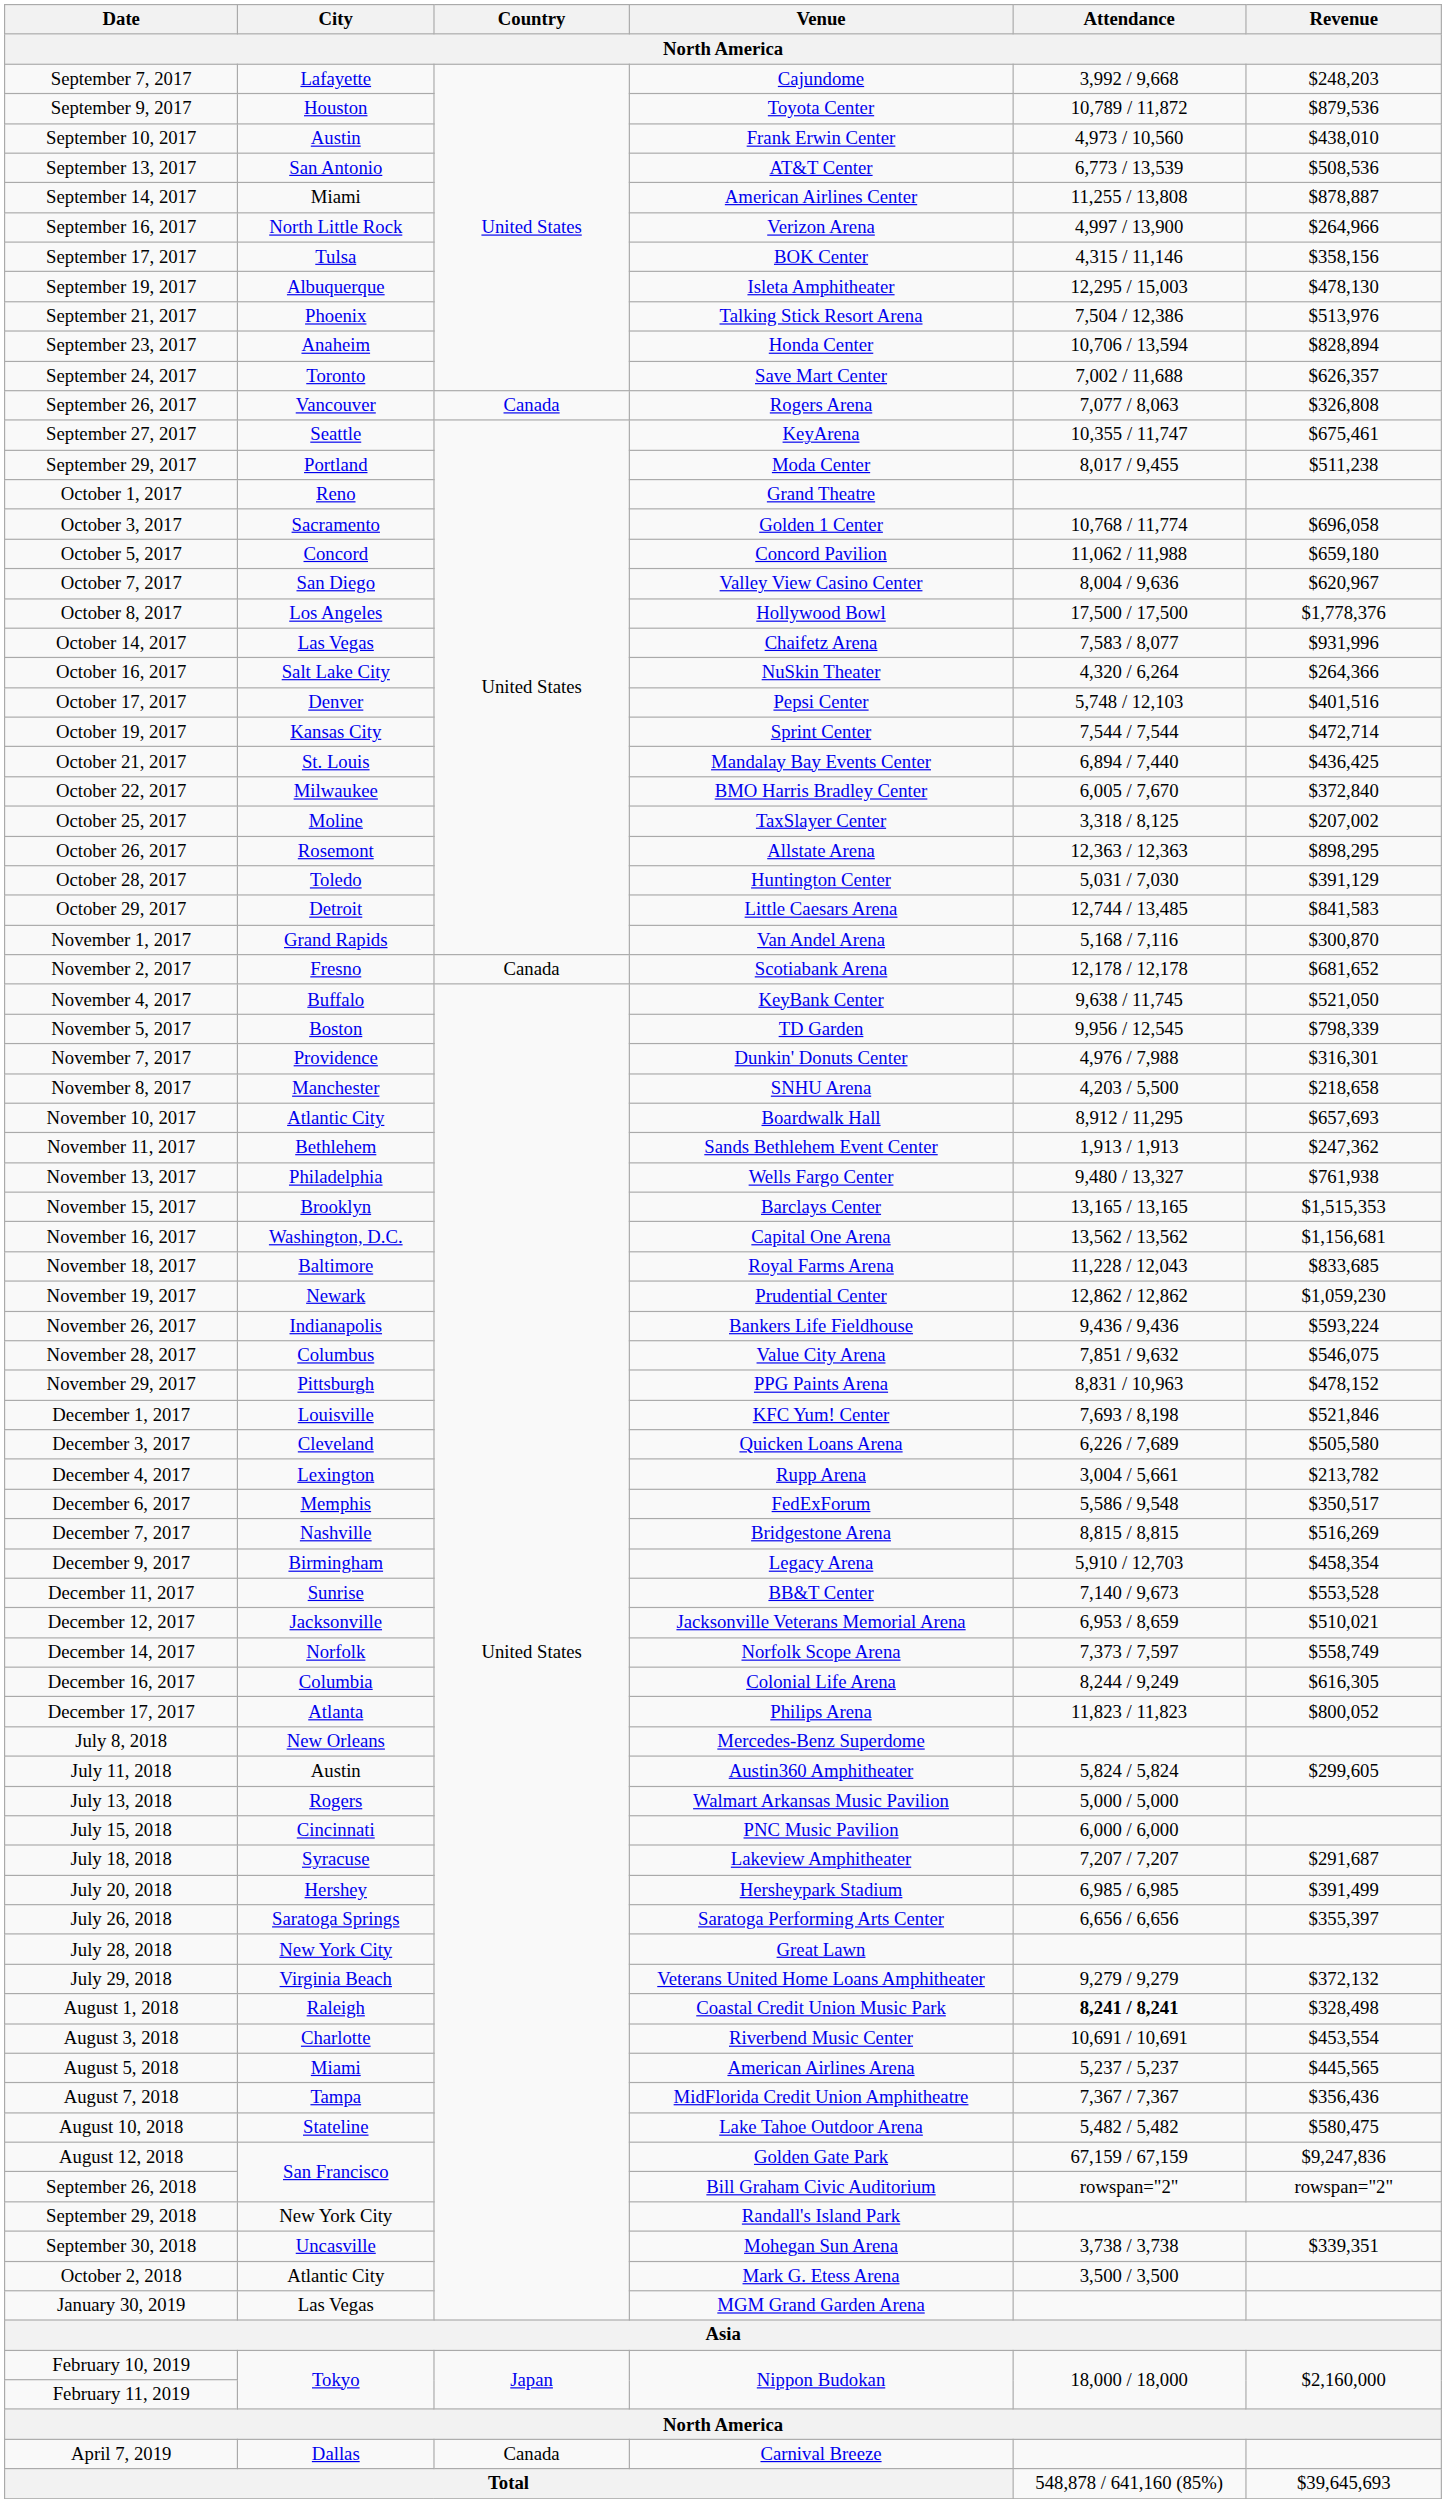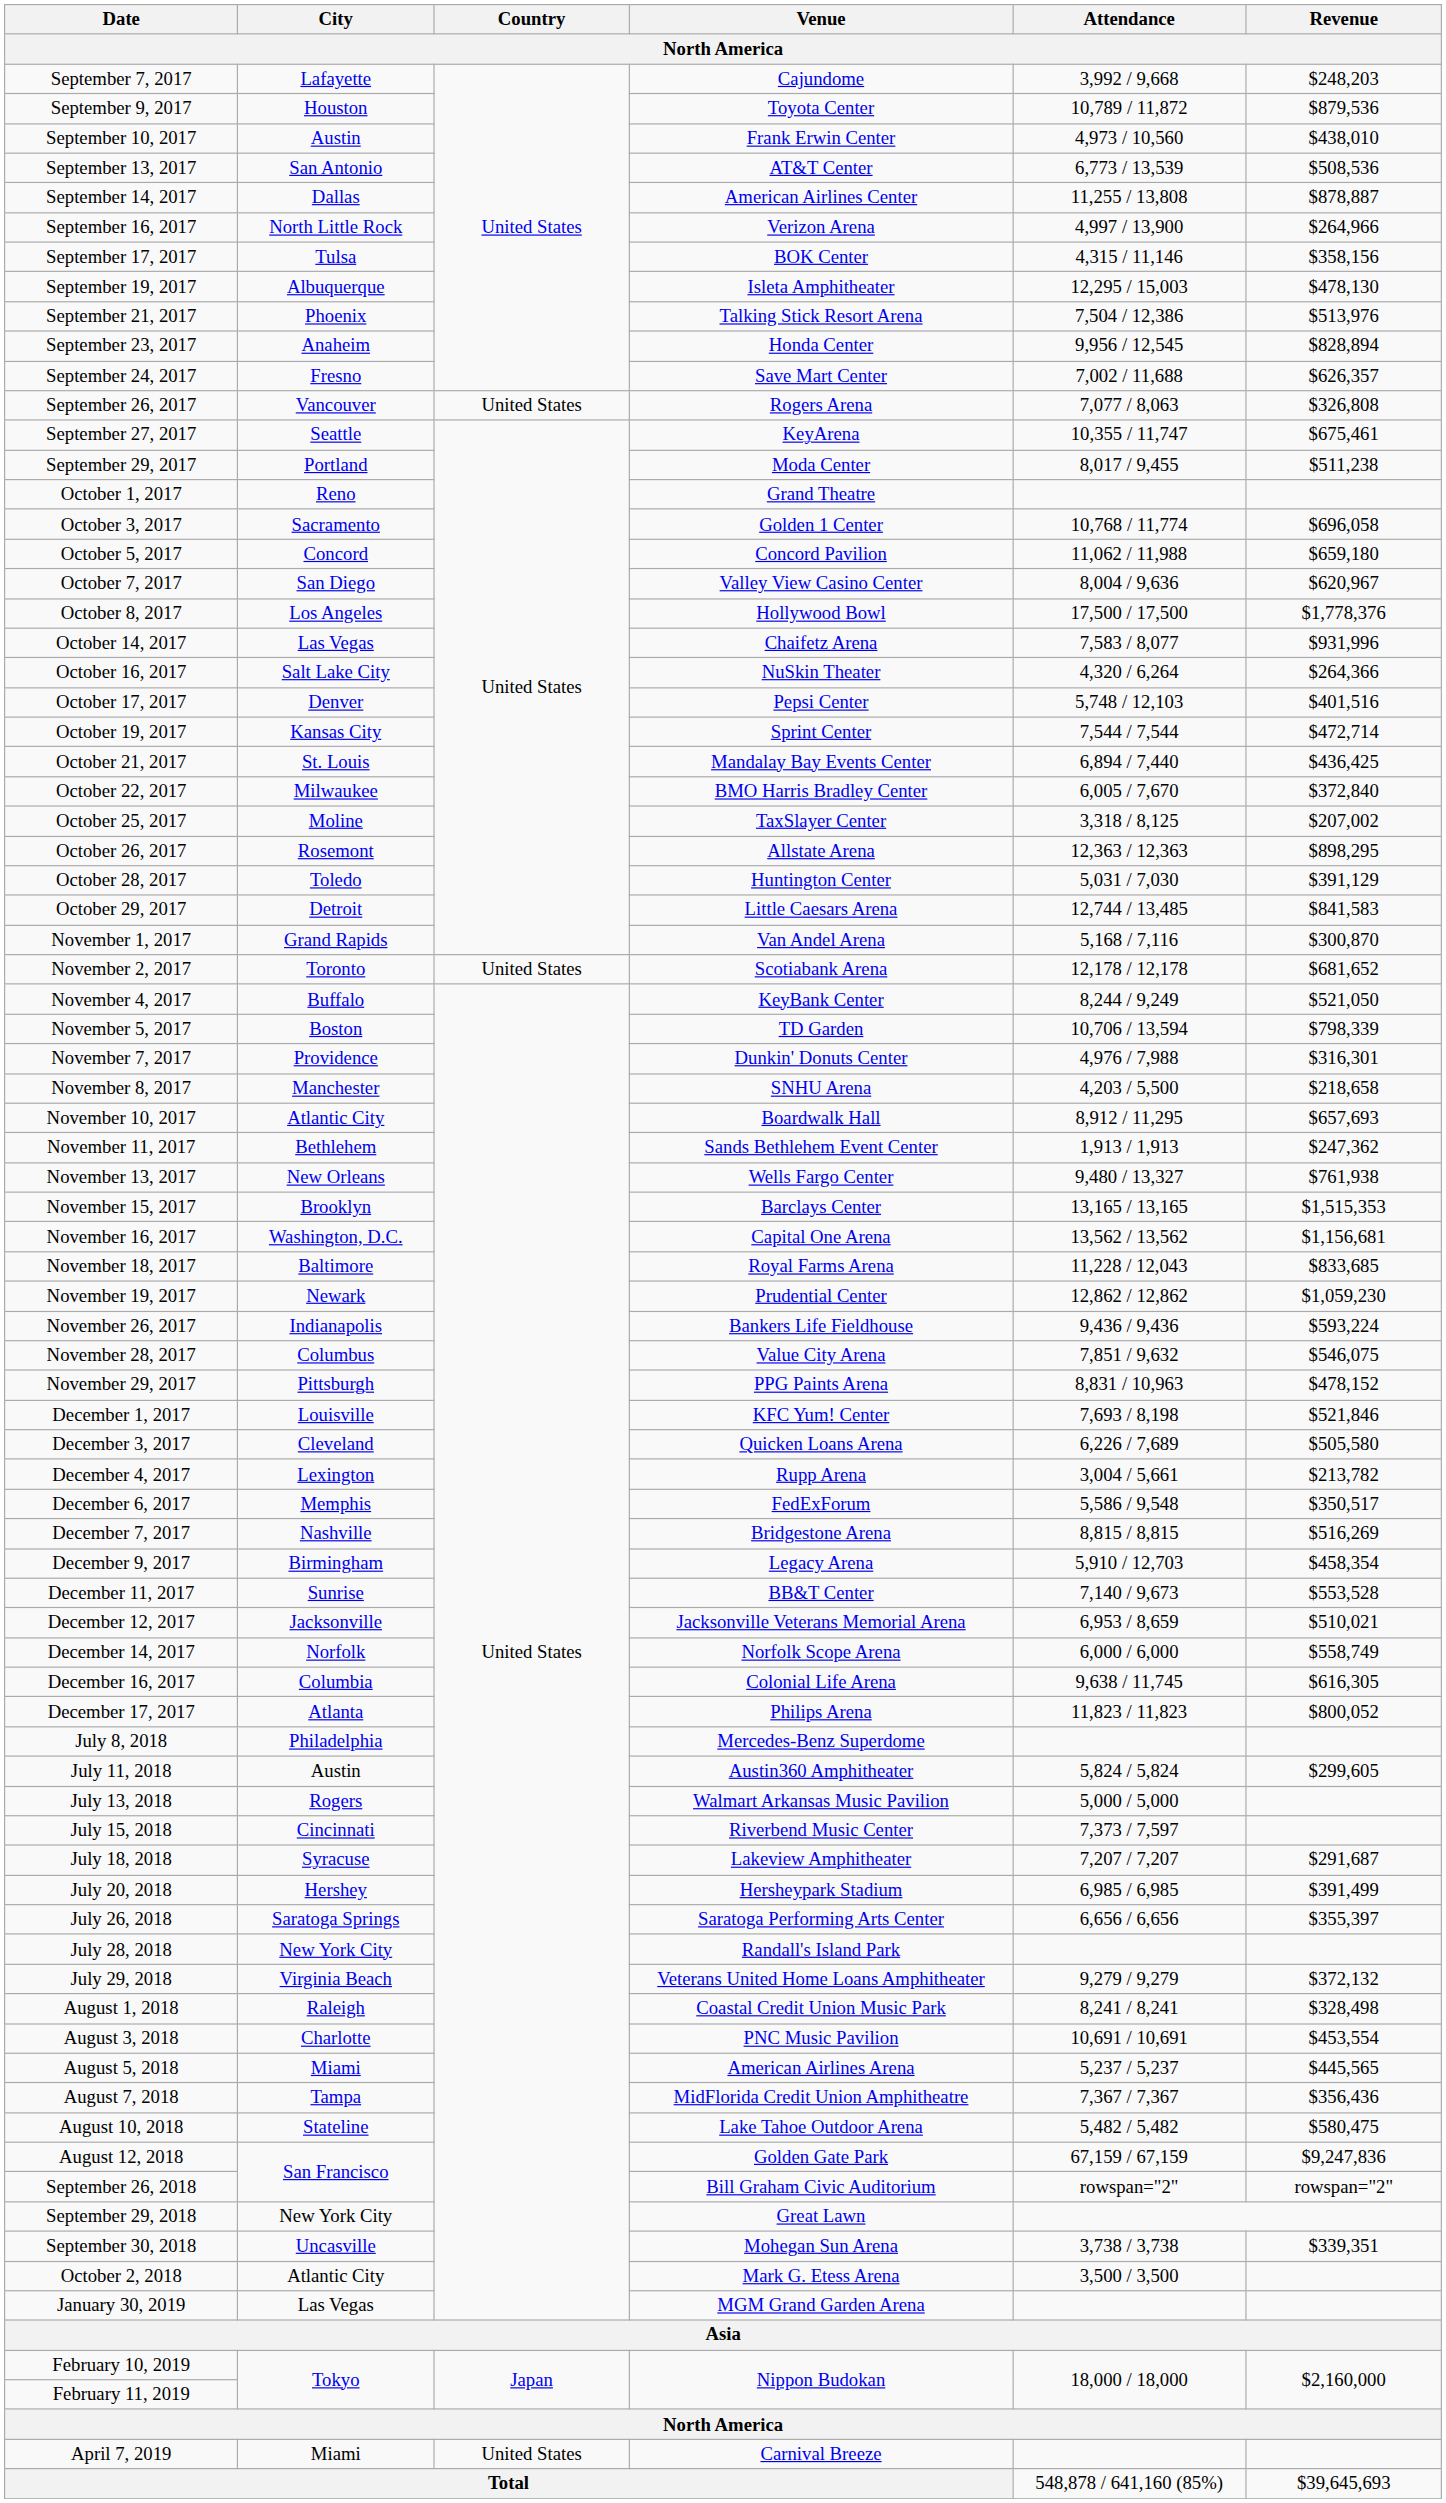(336, 197) Miami -> (336, 197) Dallas
(1129, 345) 10,706 / 13,594 -> (1129, 345) 9,956 / 12,545
(336, 375) Toronto -> (336, 375) Fresno
(532, 405) Canada -> (532, 405) United States
(336, 969) Fresno -> (336, 969) Toronto
(532, 969) Canada -> (532, 969) United States
(1129, 999) 9,638 / 11,745 -> (1129, 999) 8,244 / 9,249
(1129, 1028) 9,956 / 12,545 -> (1129, 1028) 10,706 / 13,594
(336, 1177) Philadelphia -> (336, 1177) New Orleans
(1129, 1652) 7,373 / 7,597 -> (1129, 1652) 6,000 / 6,000
(1129, 1681) 8,244 / 9,249 -> (1129, 1681) 9,638 / 11,745
(336, 1741) New Orleans -> (336, 1741) Philadelphia
(821, 1830) PNC Music Pavilion -> (821, 1830) Riverbend Music Center
(1129, 1830) 6,000 / 6,000 -> (1129, 1830) 7,373 / 7,597
(821, 1949) Great Lawn -> (821, 1949) Randall's Island Park
(1129, 2008) bold -> (1129, 2008) normal
(821, 2038) Riverbend Music Center -> (821, 2038) PNC Music Pavilion
(821, 2216) Randall's Island Park -> (821, 2216) Great Lawn
(336, 2453) Dallas -> (336, 2453) Miami
(532, 2453) Canada -> (532, 2453) United States
